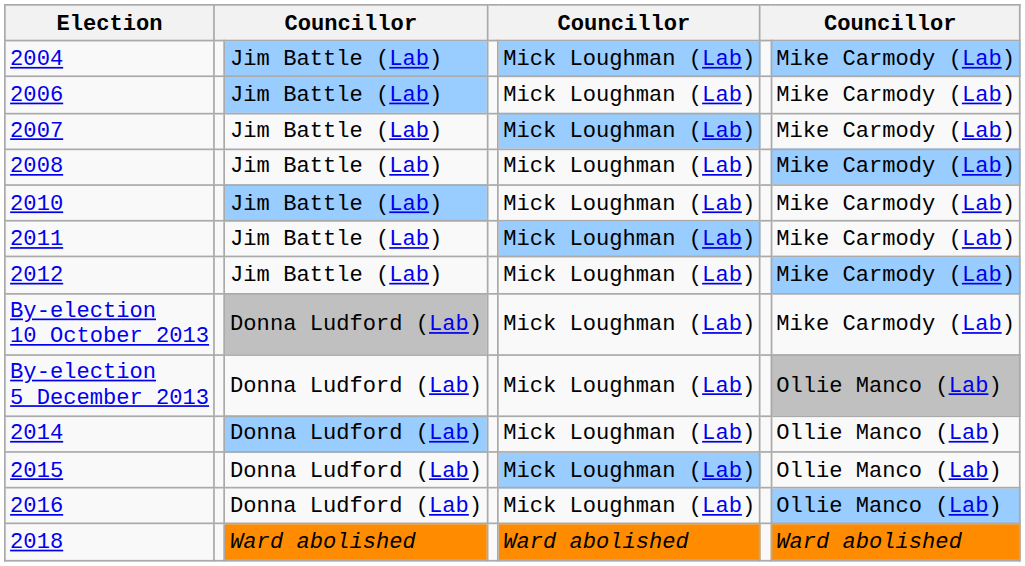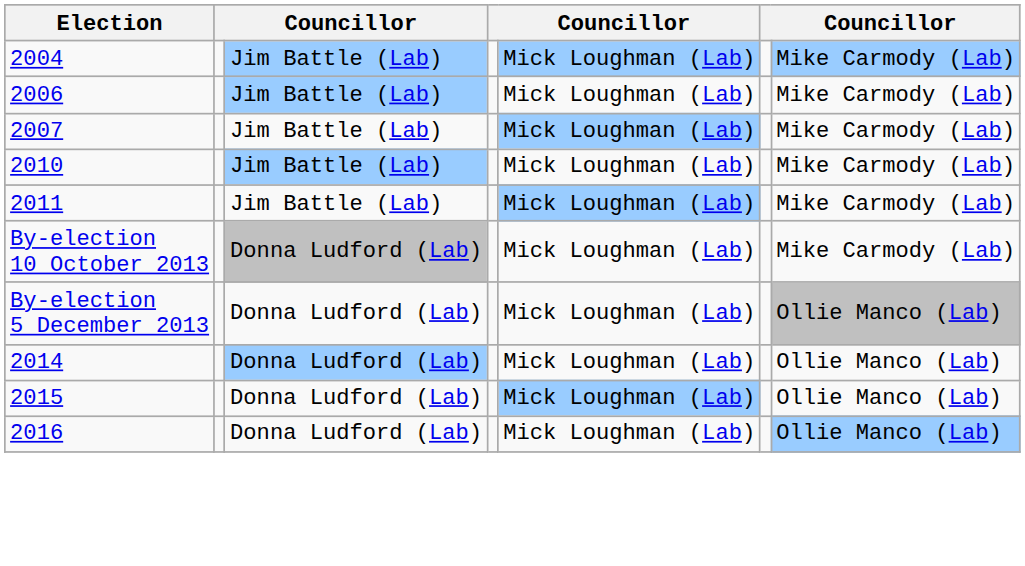- row: (37, 167)
- row: (37, 275)
- row: (37, 542)
